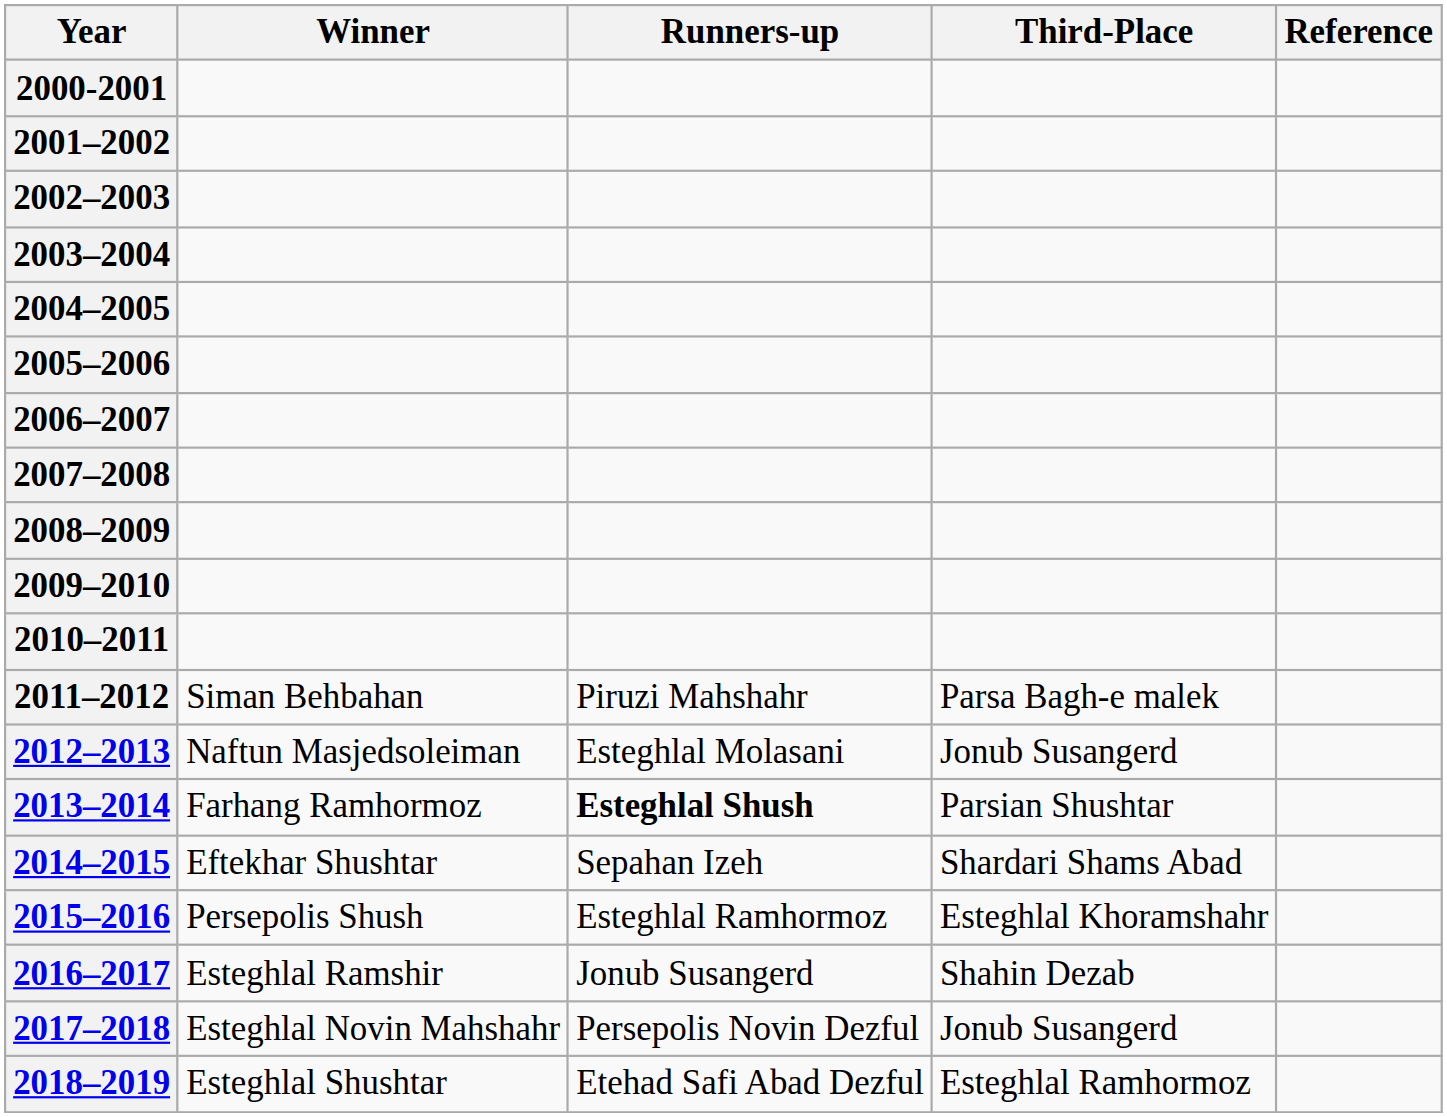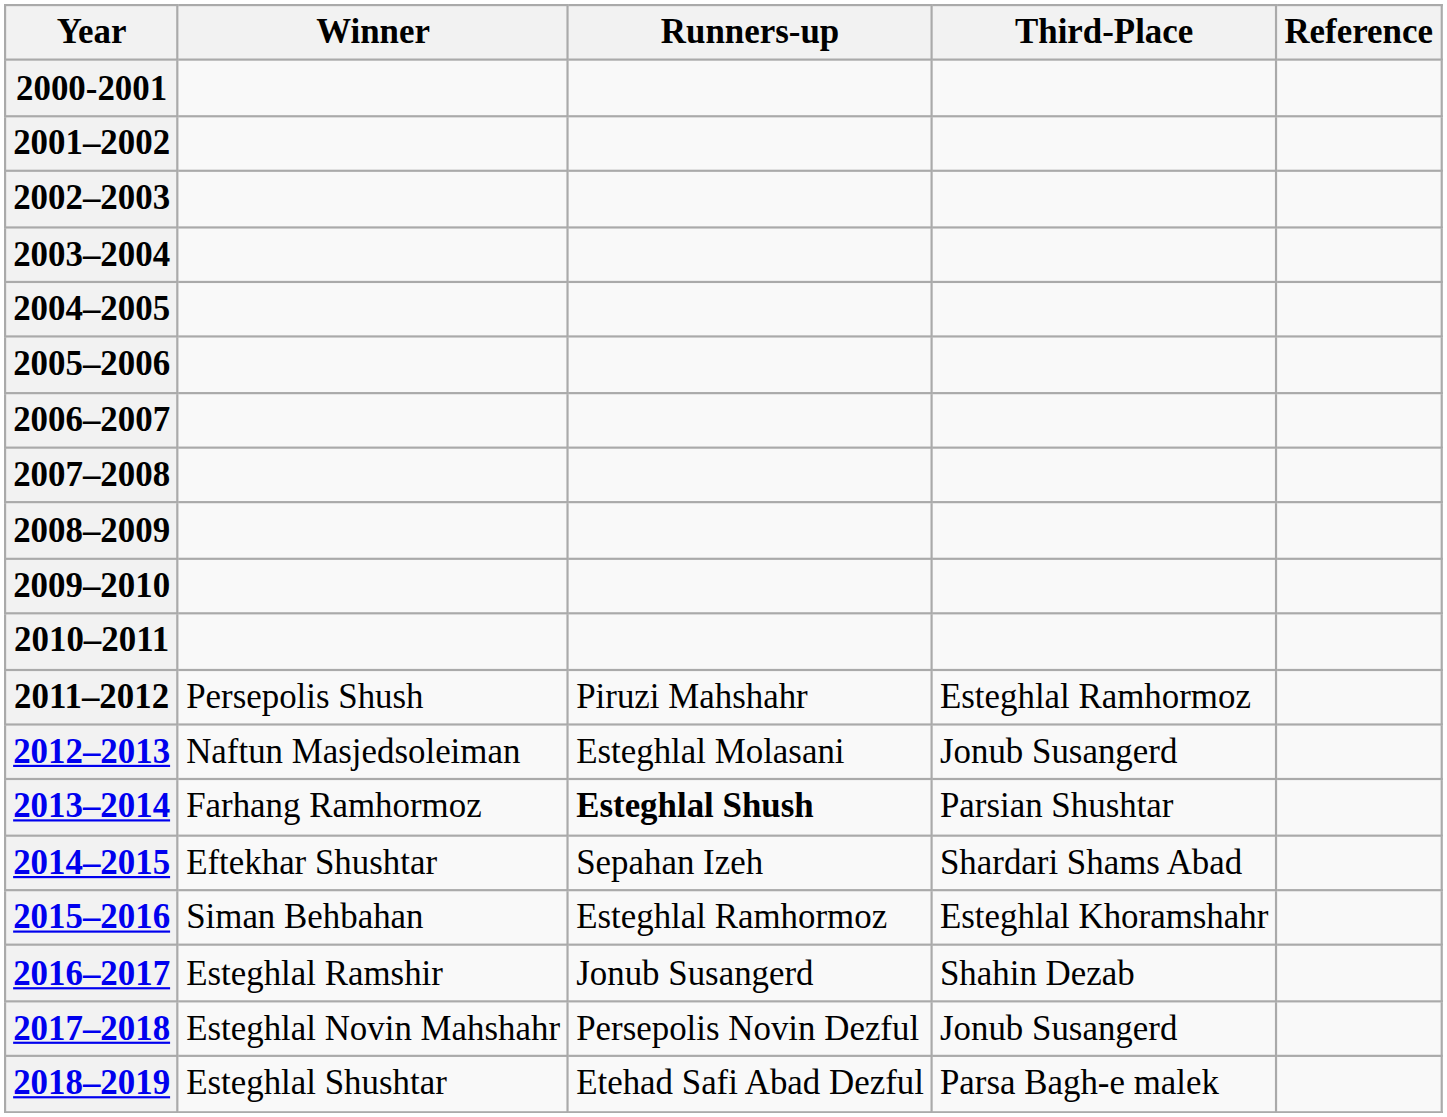(305, 695) Siman Behbahan -> (305, 695) Persepolis Shush
(1079, 695) Parsa Bagh-e malek -> (1095, 695) Esteghlal Ramhormoz
(305, 917) Persepolis Shush -> (305, 917) Siman Behbahan
(1095, 1083) Esteghlal Ramhormoz -> (1079, 1083) Parsa Bagh-e malek
